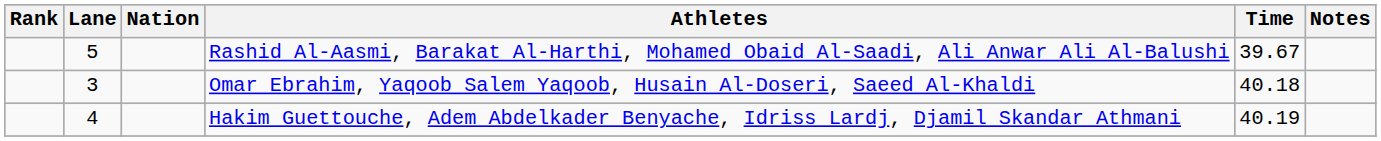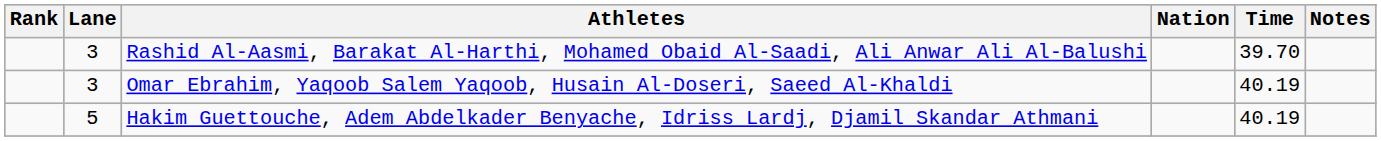columns swapped: (163, 22) <-> (719, 22)
(92, 54) 5 -> (92, 54) 3
(1270, 54) 39.67 -> (1270, 54) 39.70
(1270, 87) 40.18 -> (1270, 87) 40.19
(92, 120) 4 -> (92, 120) 5
